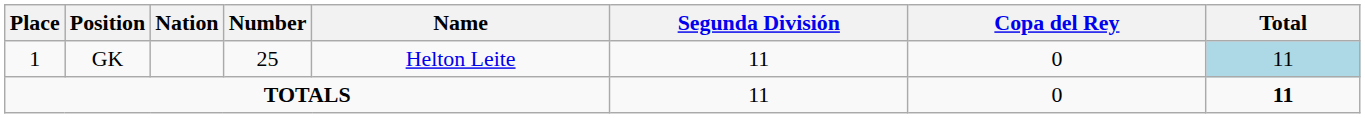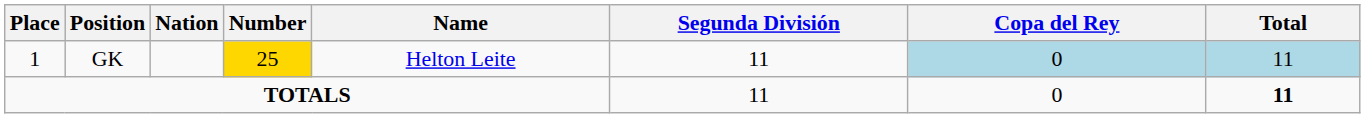(268, 58) no background -> (268, 58) gold background
(1057, 58) no background -> (1057, 58) lightblue background
